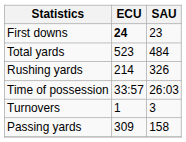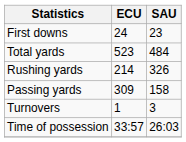(121, 33) bold -> (121, 33) normal
rows swapped: (44, 127) <-> (58, 89)
